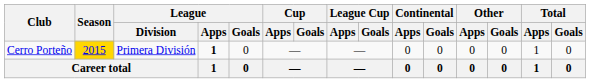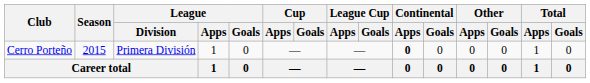(94, 50) gold background -> (94, 50) no background
(214, 50) bold -> (214, 50) normal
(408, 50) normal -> (408, 50) bold
